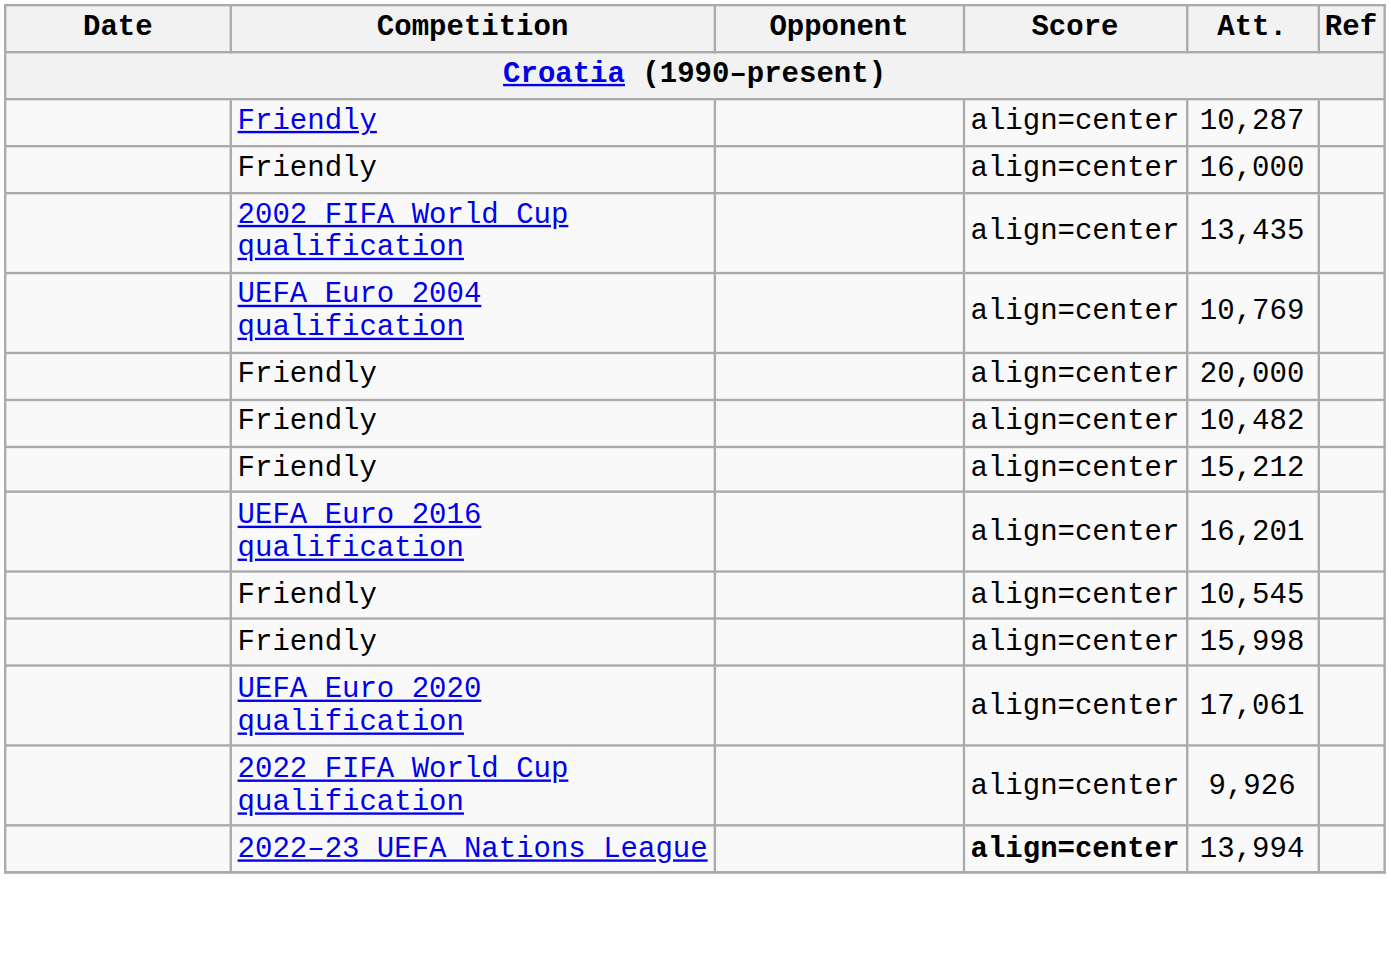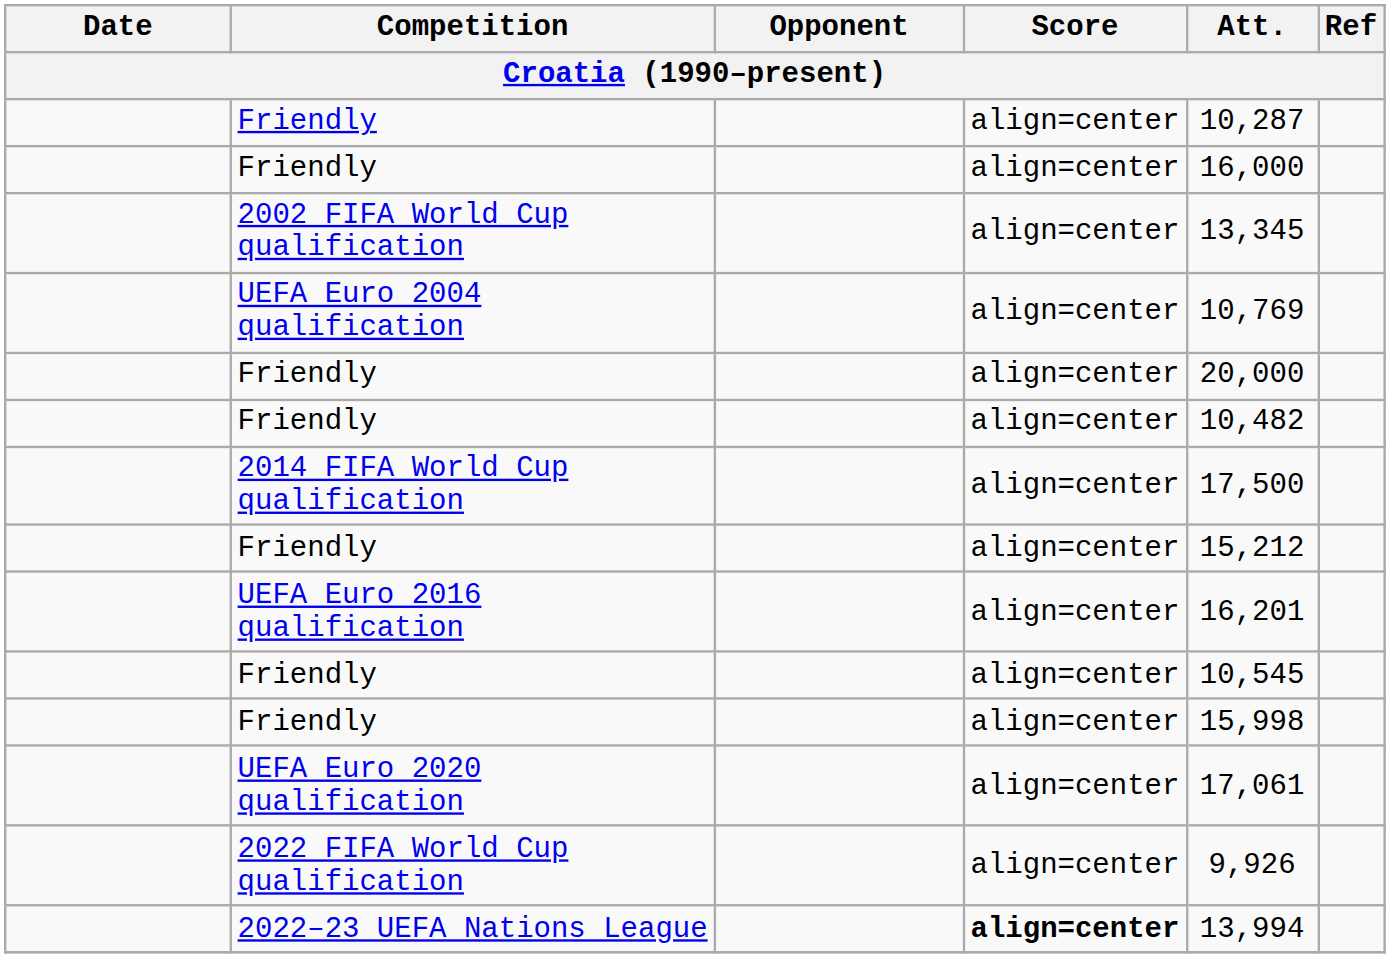(1252, 233) 13,435 -> (1252, 233) 13,345
+ row: (118, 486)
